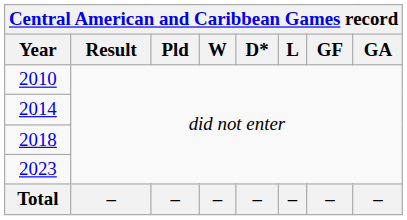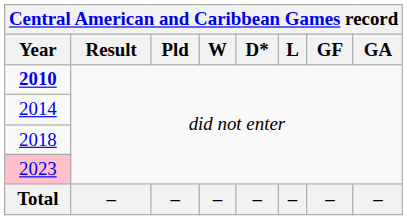(38, 79) normal -> (38, 79) bold
(38, 169) no background -> (38, 169) pink background
